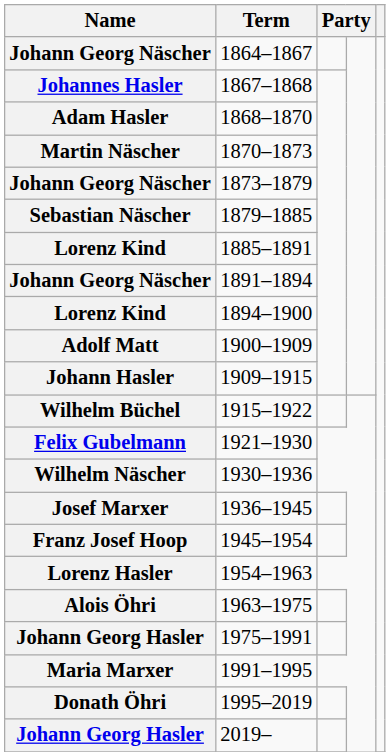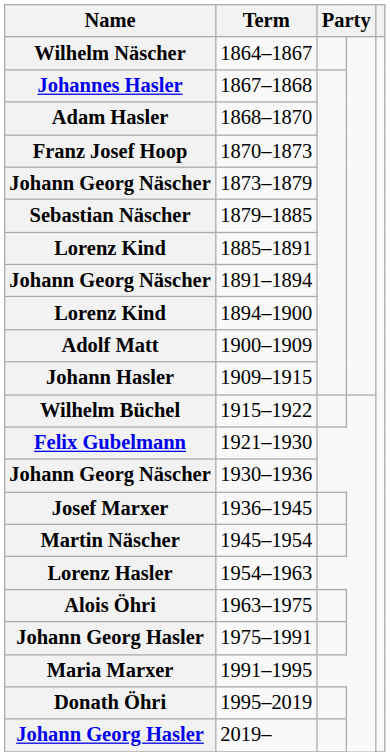(110, 53) Johann Georg Näscher -> (110, 53) Wilhelm Näscher
(110, 150) Martin Näscher -> (110, 150) Franz Josef Hoop
(110, 475) Wilhelm Näscher -> (110, 475) Johann Georg Näscher
(110, 540) Franz Josef Hoop -> (110, 540) Martin Näscher
